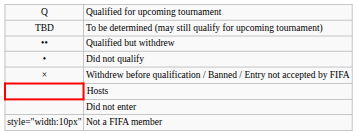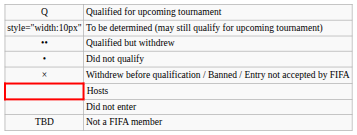(44, 28) TBD -> (44, 28) style="width:10px"
(44, 123) style="width:10px" -> (44, 123) TBD
